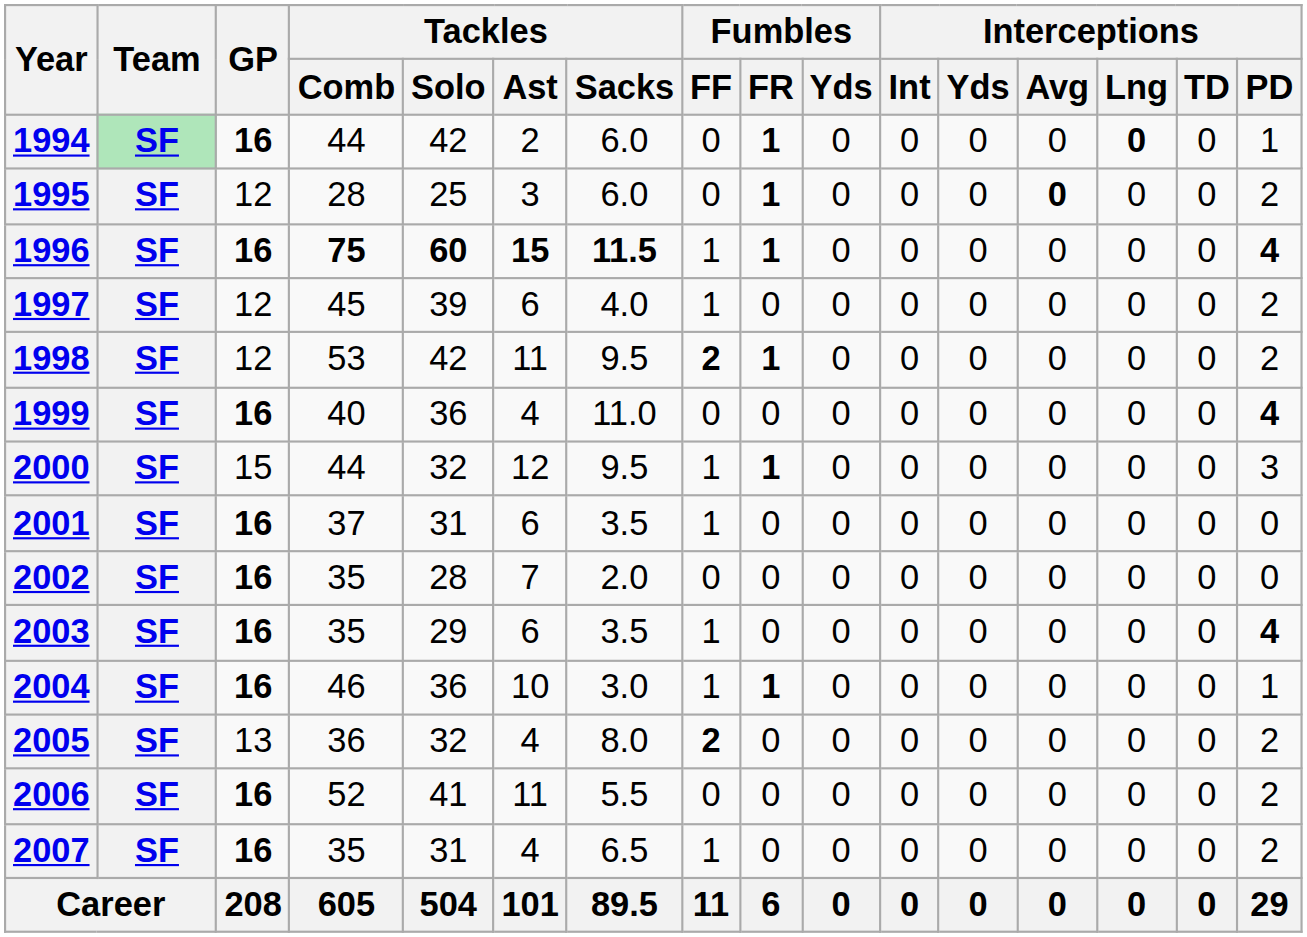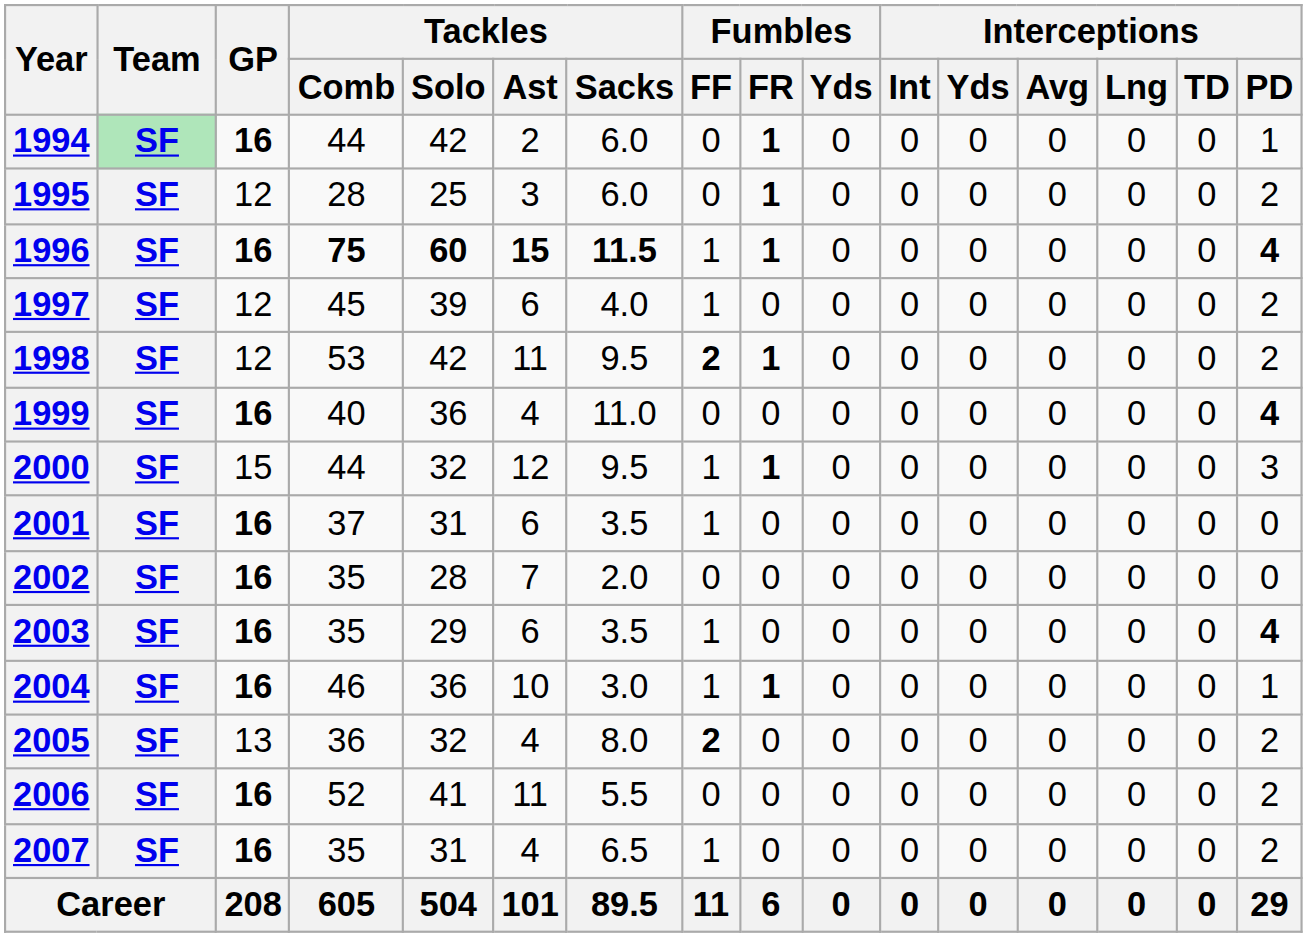(1136, 140) bold -> (1136, 140) normal
(1057, 195) bold -> (1057, 195) normal
